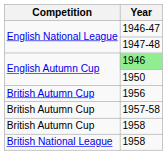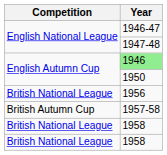(51, 93) British Autumn Cup -> (60, 93) British National League
(51, 126) British Autumn Cup -> (60, 126) British National League
